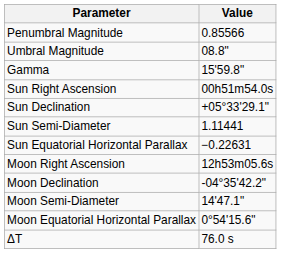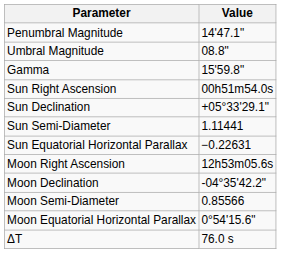(223, 32) 0.85566 -> (223, 32) 14'47.1"
(223, 201) 14'47.1" -> (223, 201) 0.85566
